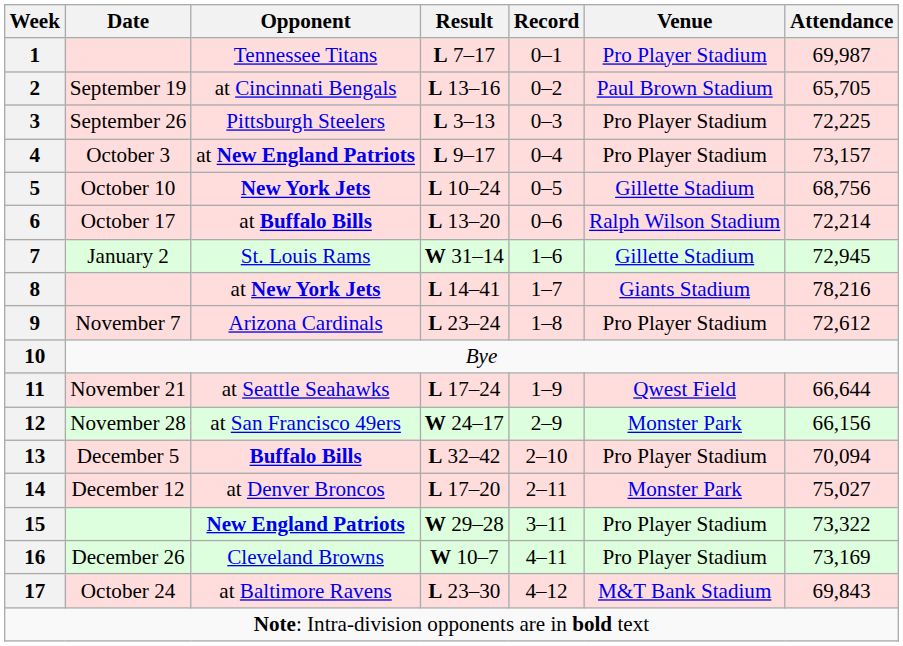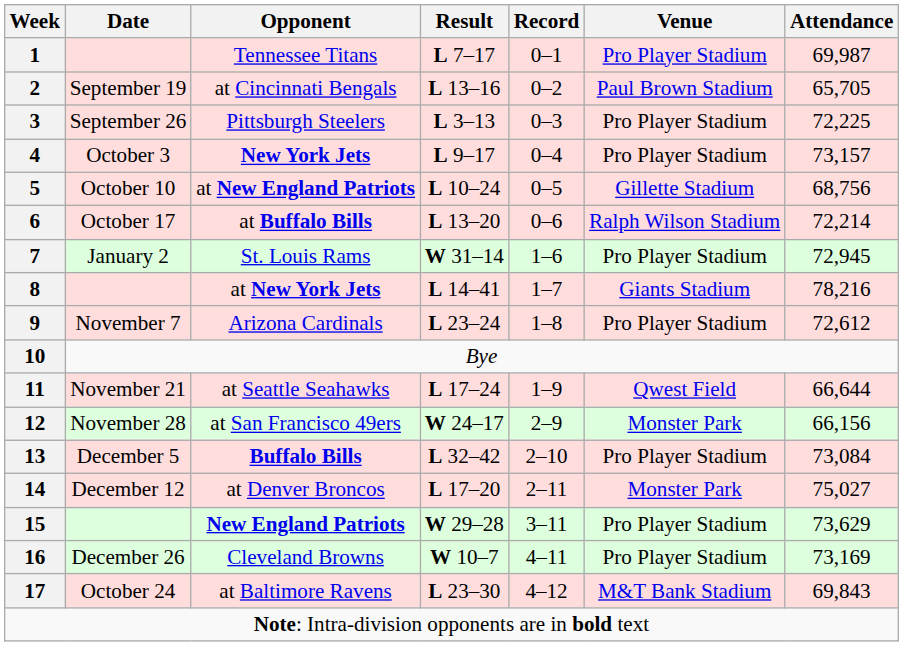(306, 155) at New England Patriots -> (306, 155) New York Jets
(306, 188) New York Jets -> (306, 188) at New England Patriots
(685, 255) Gillette Stadium -> (685, 255) Pro Player Stadium
(842, 456) 70,094 -> (842, 456) 73,084
(842, 523) 73,322 -> (842, 523) 73,629
